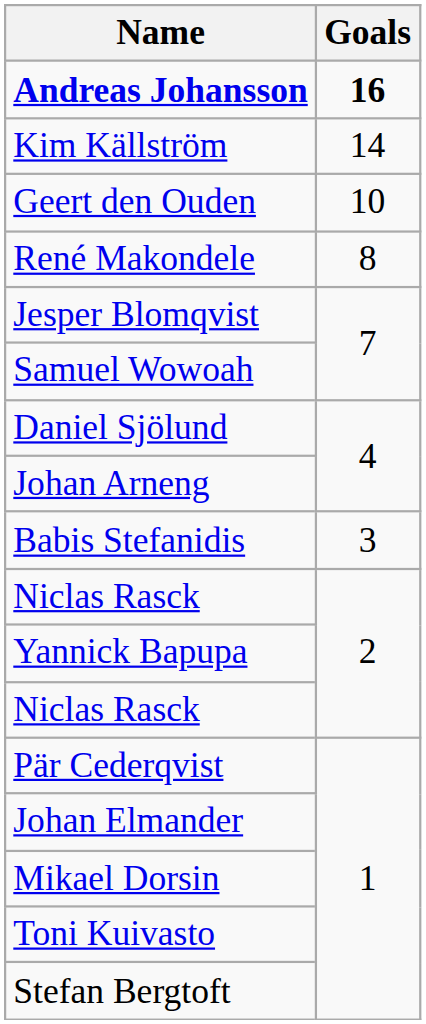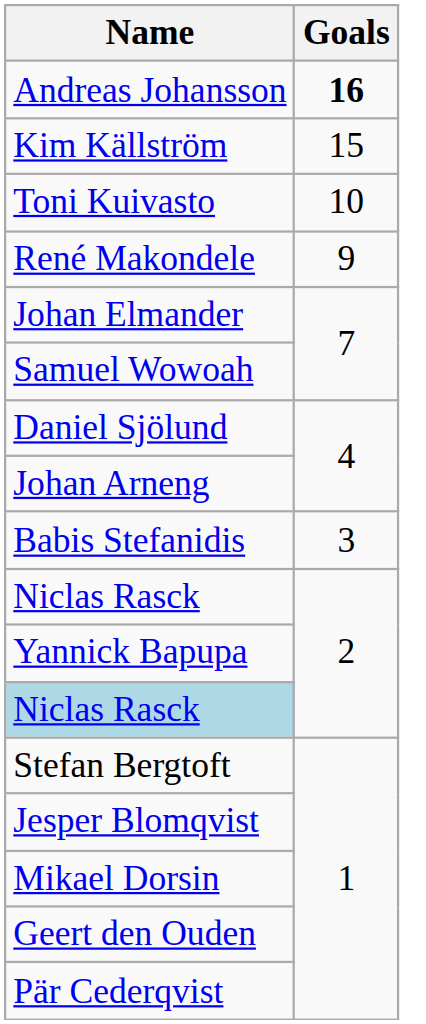(161, 88) bold -> (150, 88) normal
(368, 145) 14 -> (346, 145) 15
(135, 201) Geert den Ouden -> (114, 201) Toni Kuivasto
(368, 257) 8 -> (346, 257) 9
(136, 314) Jesper Blomqvist -> (128, 314) Johan Elmander
(107, 708) no background -> (107, 708) lightblue background
(118, 764) Pär Cederqvist -> (122, 764) Stefan Bergtoft
(128, 821) Johan Elmander -> (136, 821) Jesper Blomqvist
(114, 933) Toni Kuivasto -> (135, 933) Geert den Ouden
(122, 990) Stefan Bergtoft -> (118, 990) Pär Cederqvist
